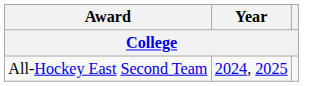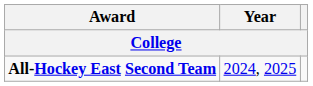(108, 68) normal -> (112, 68) bold
